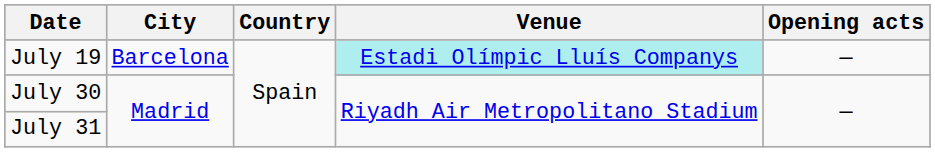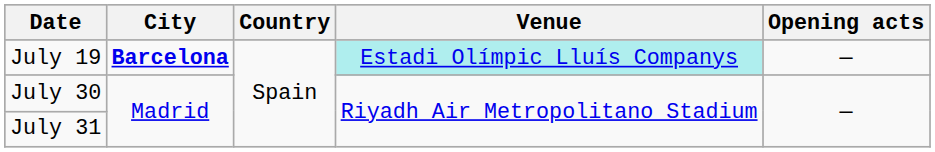(170, 58) normal -> (170, 58) bold
